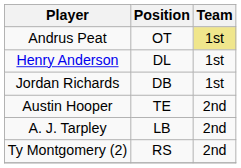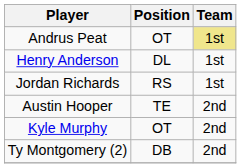(162, 83) DB -> (162, 83) RS
+ row: (67, 128)
- row: (67, 128)
(162, 151) RS -> (162, 151) DB
